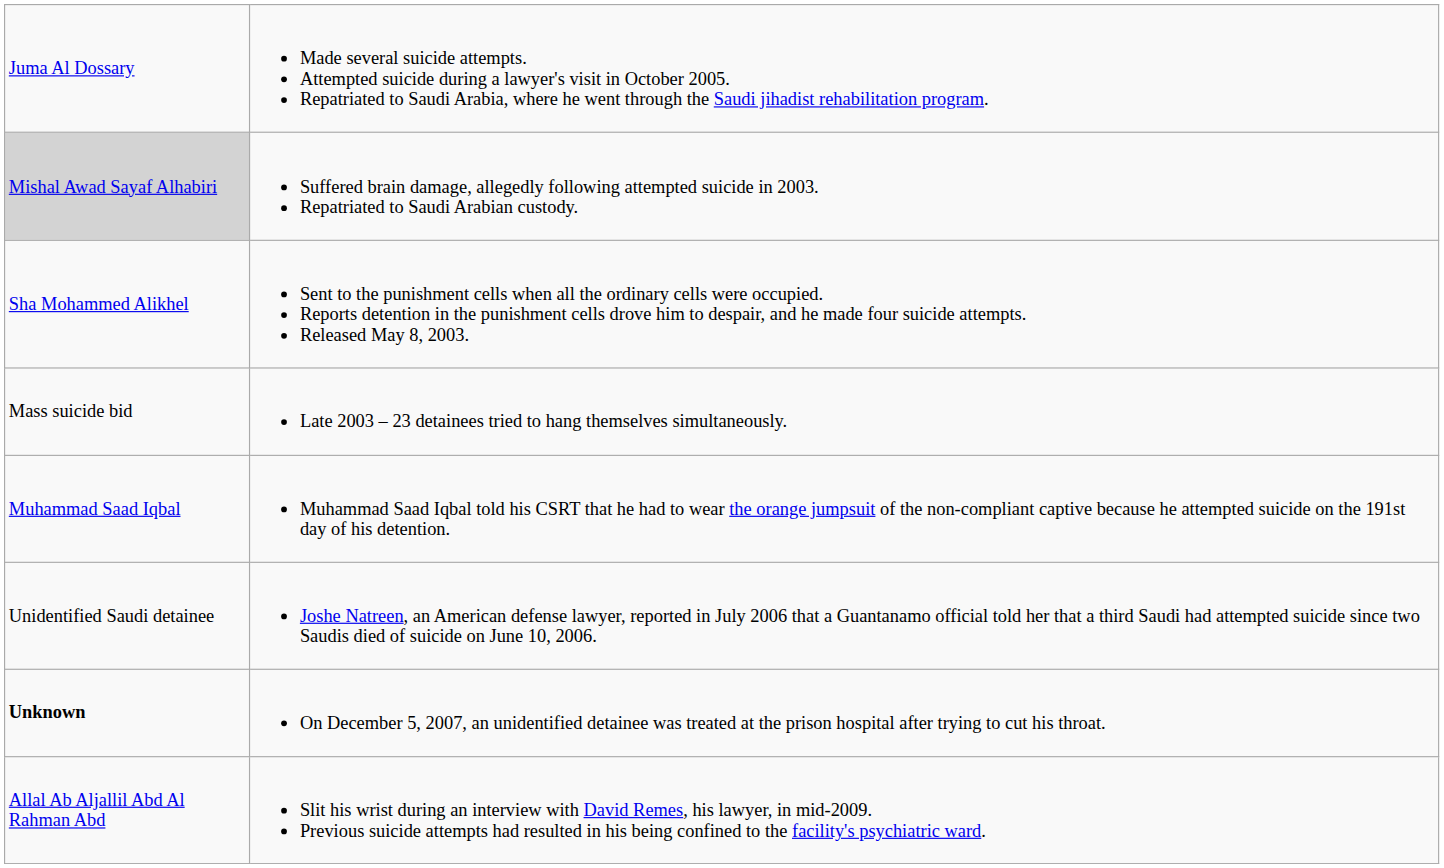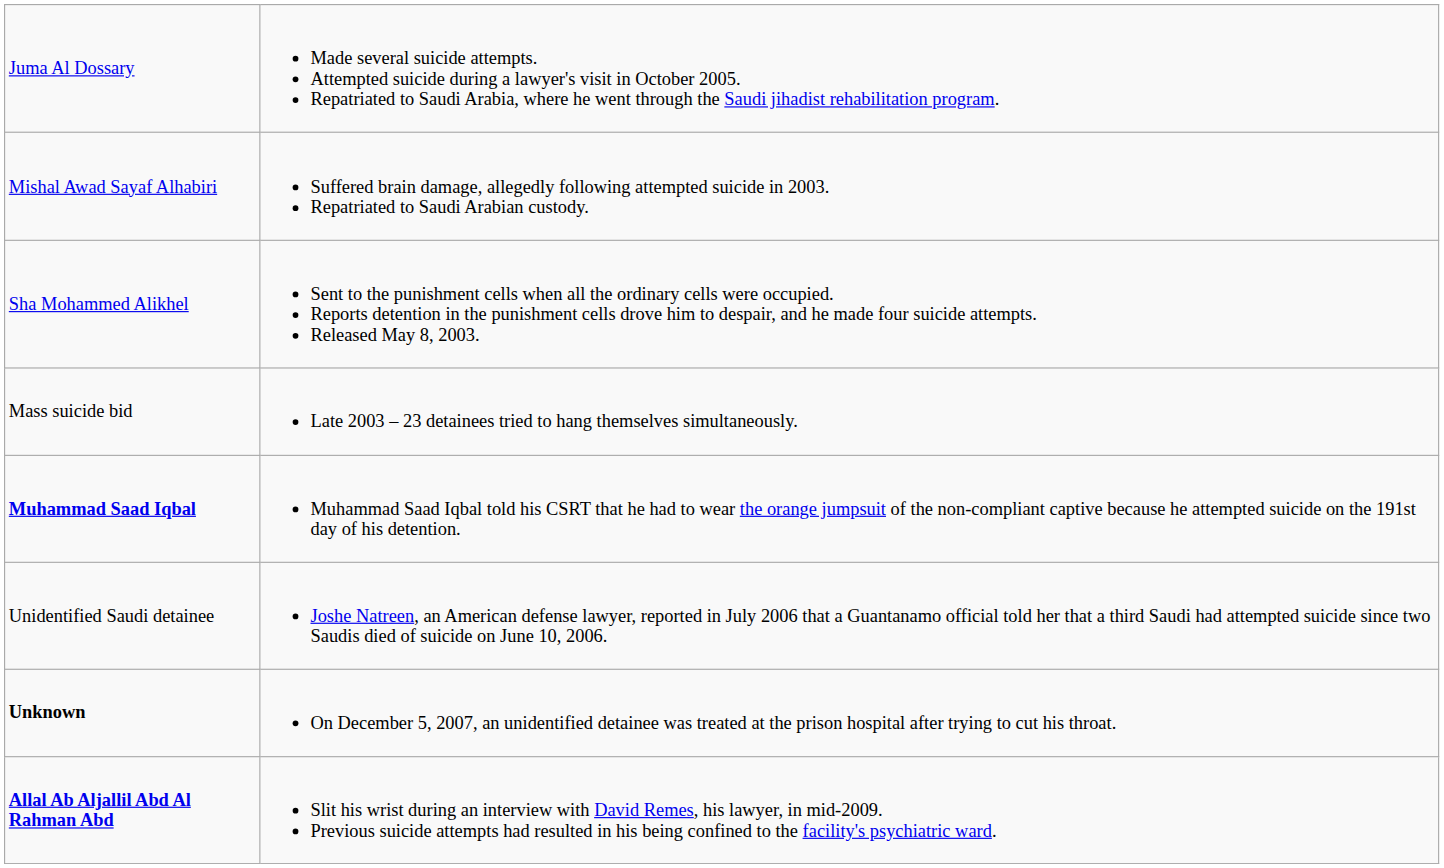(113, 186) lightgrey background -> (113, 186) no background
(95, 508) normal -> (102, 508) bold
(97, 809) normal -> (100, 809) bold
